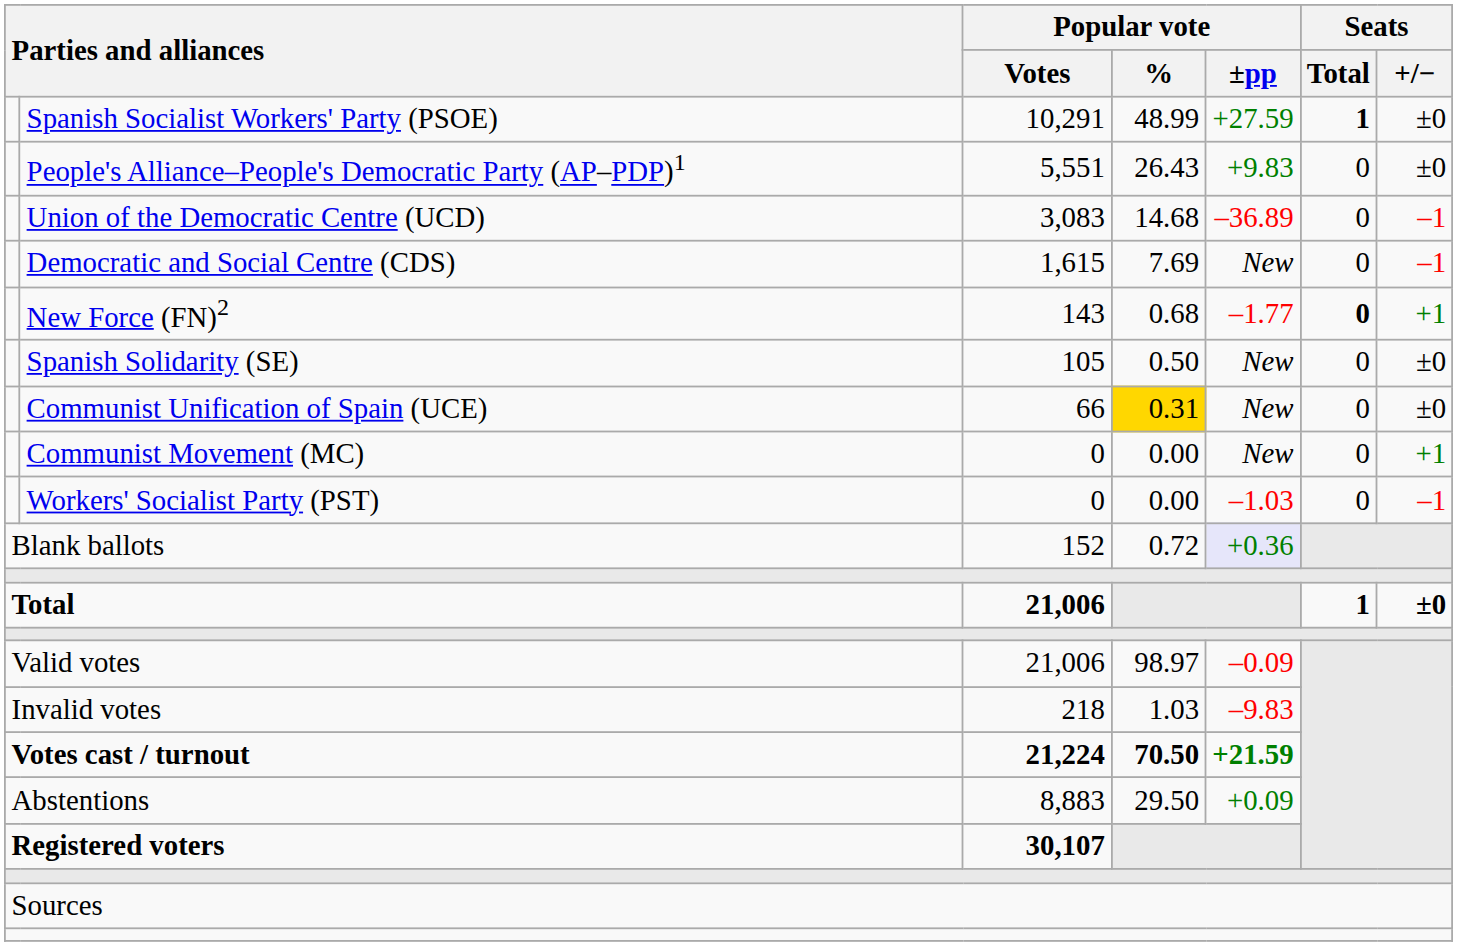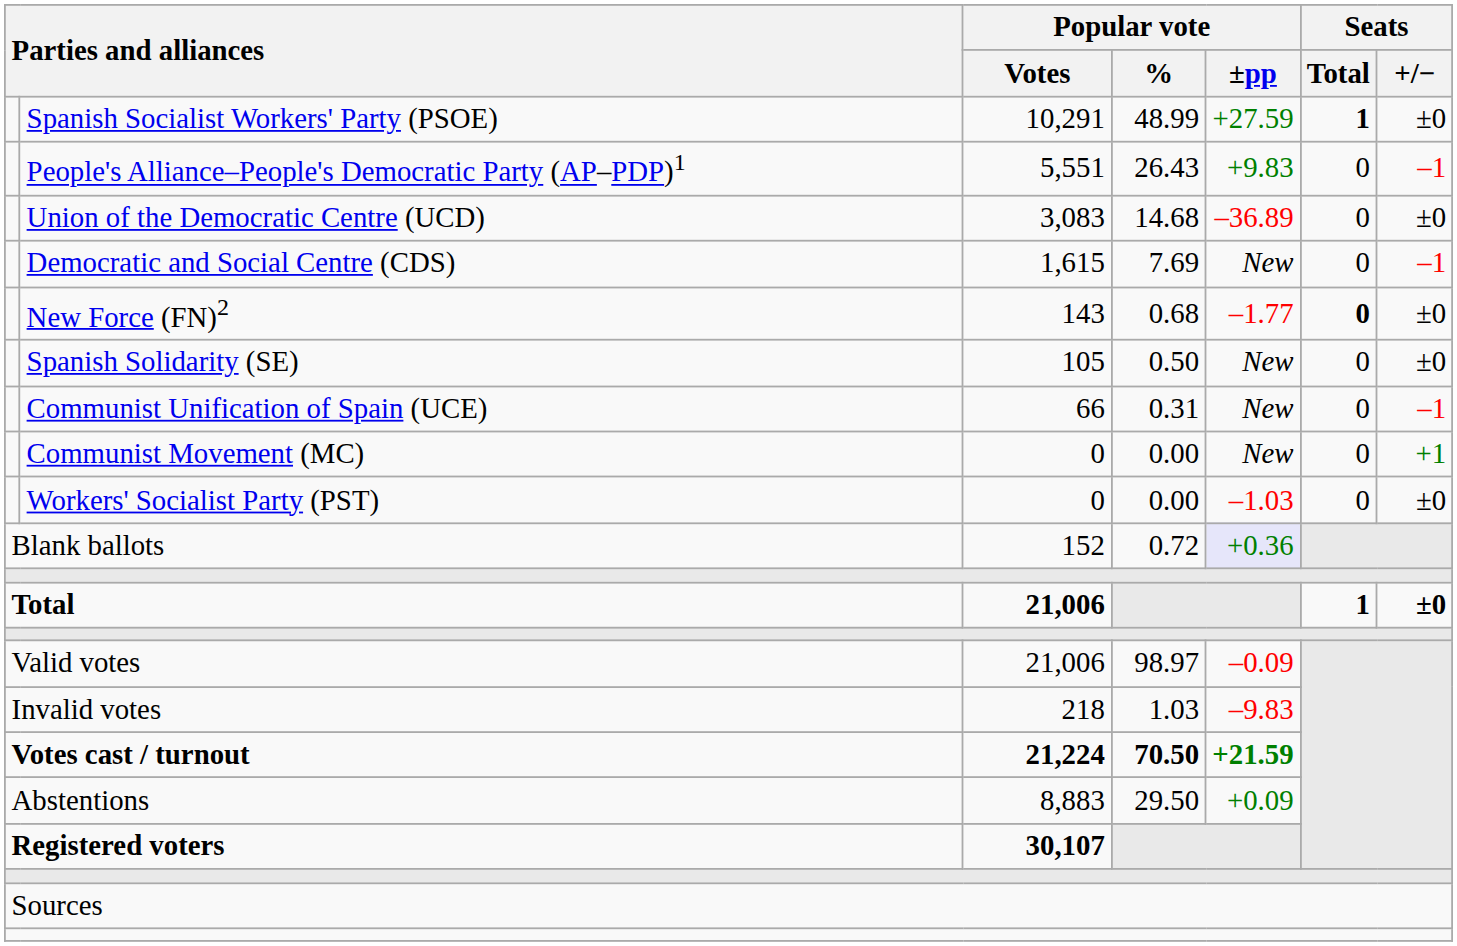(1431, 168) ±0 -> (1432, 168) –1
(1432, 217) –1 -> (1431, 217) ±0
(1431, 313) +1 -> (1431, 313) ±0
(1174, 408) gold background -> (1174, 408) no background
(1431, 408) ±0 -> (1432, 408) –1
(1432, 499) –1 -> (1431, 499) ±0
